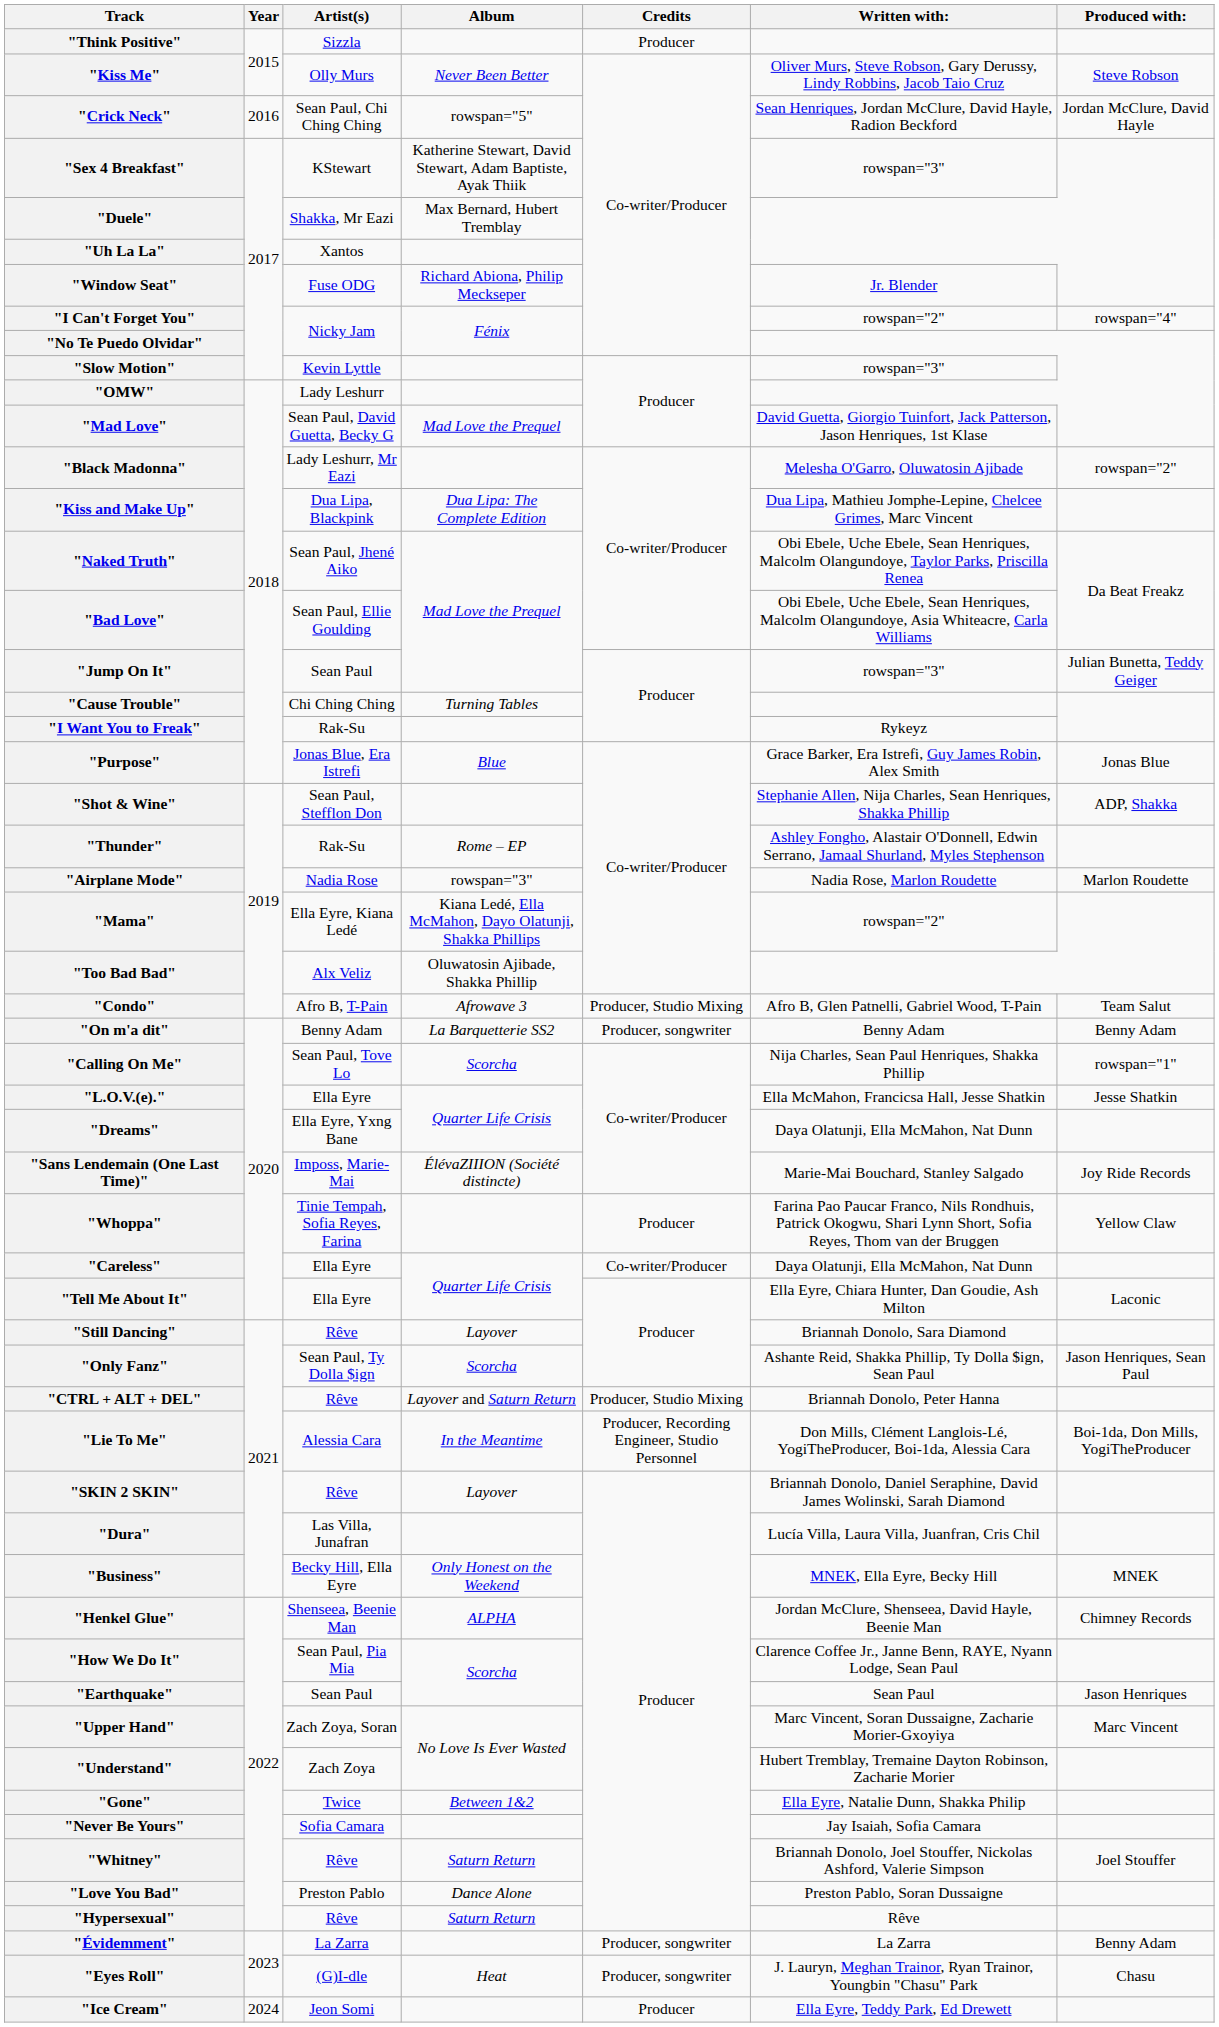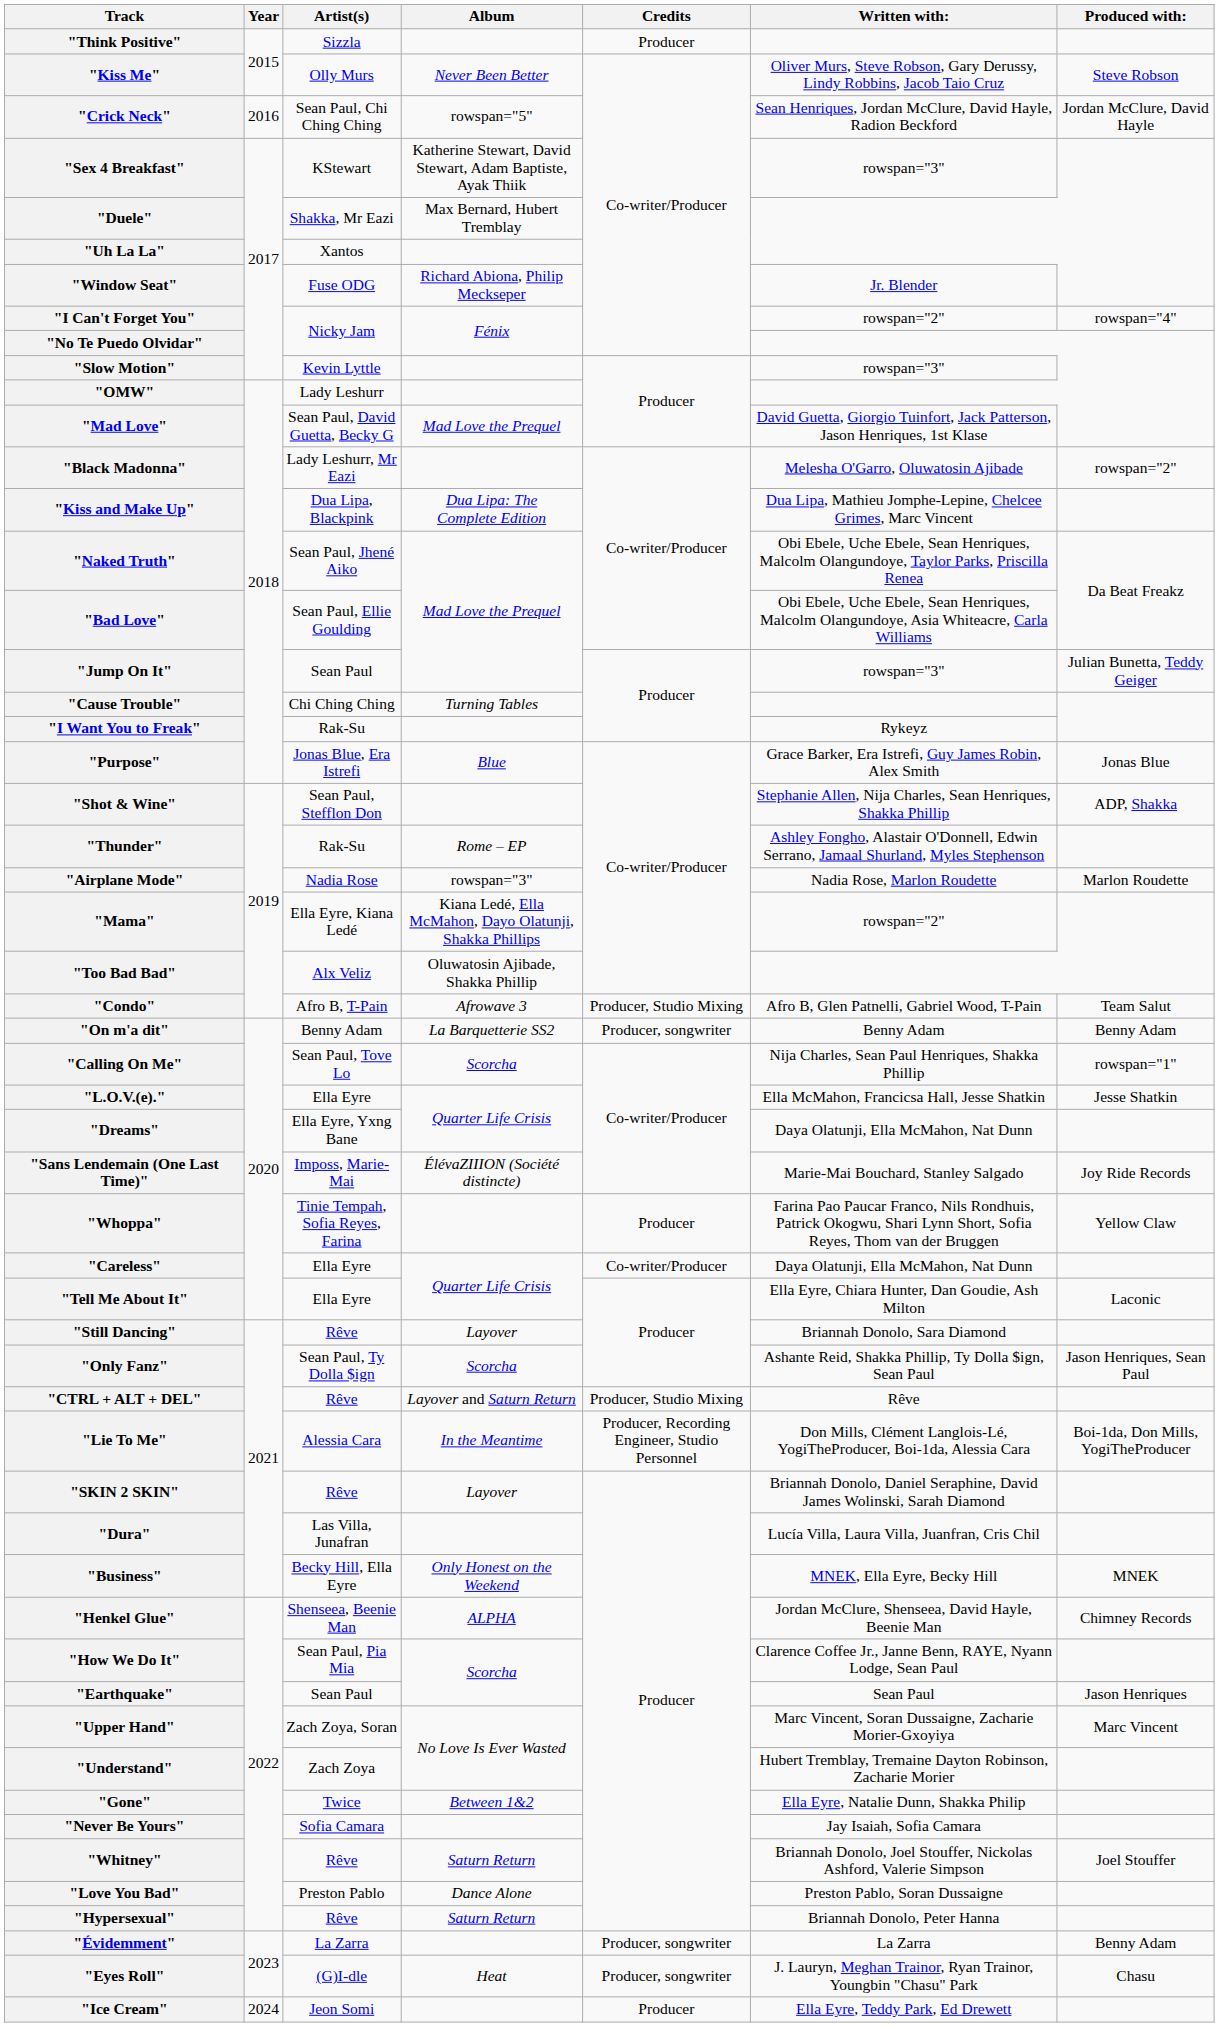(904, 1398) Briannah Donolo, Peter Hanna -> (904, 1398) Rêve
(904, 1918) Rêve -> (904, 1918) Briannah Donolo, Peter Hanna
